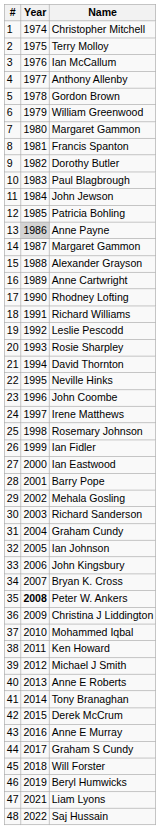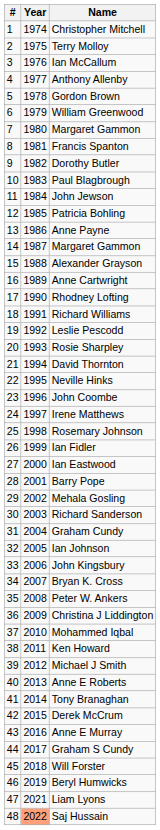(35, 230) lightgrey background -> (35, 230) no background
(35, 599) bold -> (35, 599) normal
(35, 816) no background -> (35, 816) lightsalmon background
